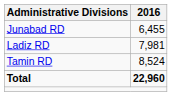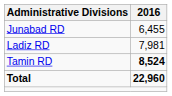(152, 62) normal -> (152, 62) bold
